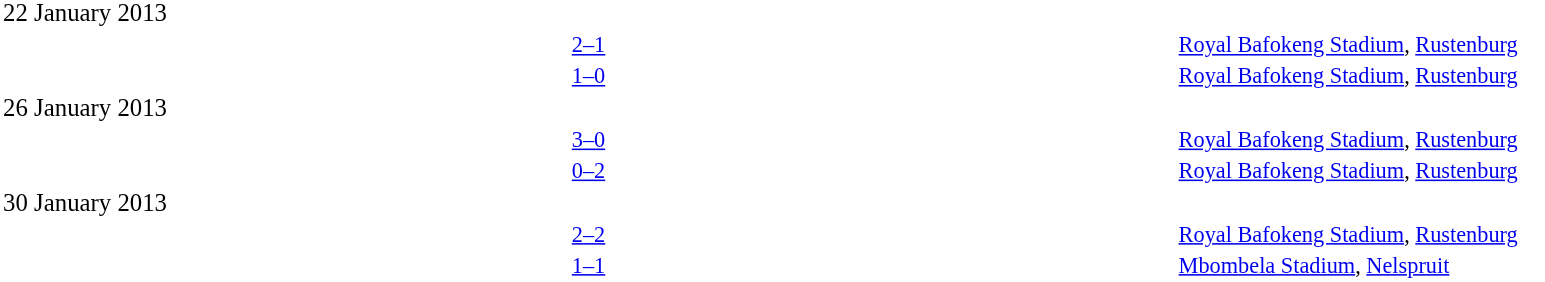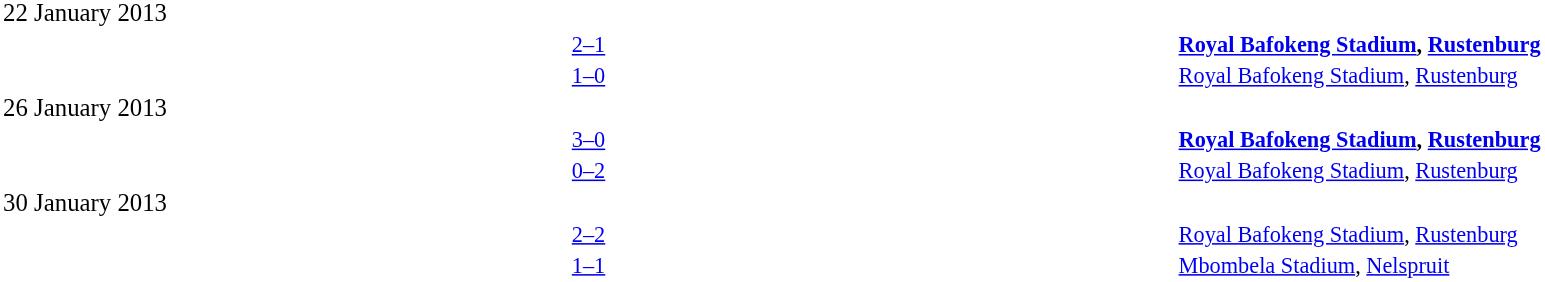(1348, 45) normal -> (1360, 45) bold
(1348, 139) normal -> (1360, 139) bold
